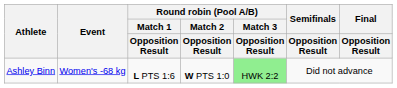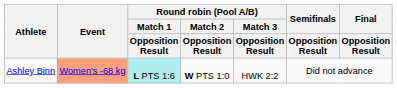(92, 71) no background -> (92, 71) lightsalmon background
(154, 76) no background -> (154, 76) paleturquoise background
(260, 76) lightgreen background -> (260, 76) no background
